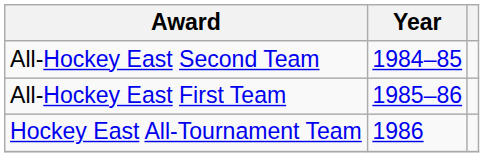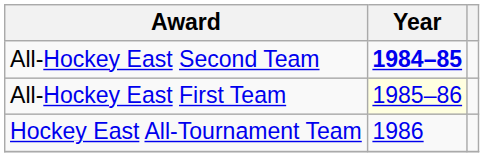(417, 59) normal -> (417, 59) bold
(417, 95) no background -> (417, 95) lightyellow background
